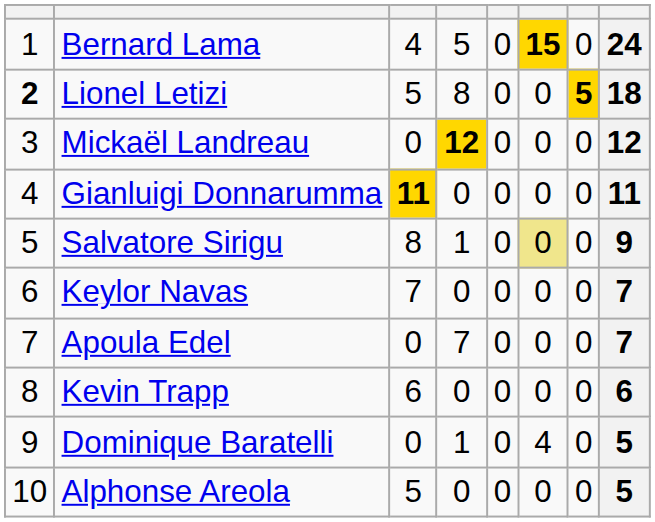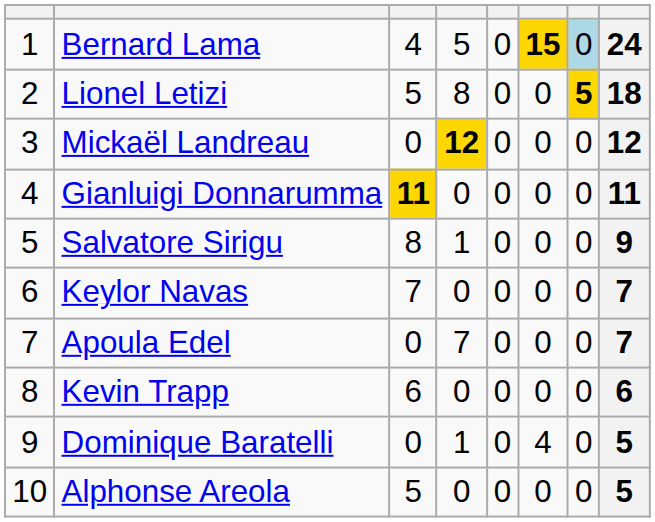(584, 43) no background -> (584, 43) lightblue background
(30, 93) bold -> (30, 93) normal
(543, 242) khaki background -> (543, 242) no background
